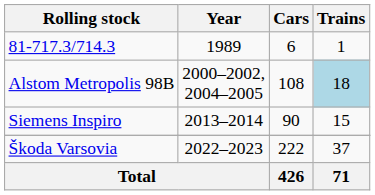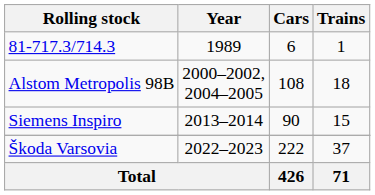(341, 83) lightblue background -> (341, 83) no background
